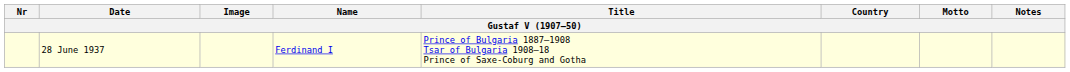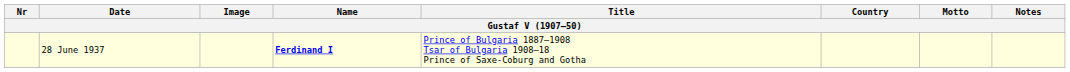(304, 50) normal -> (304, 50) bold
